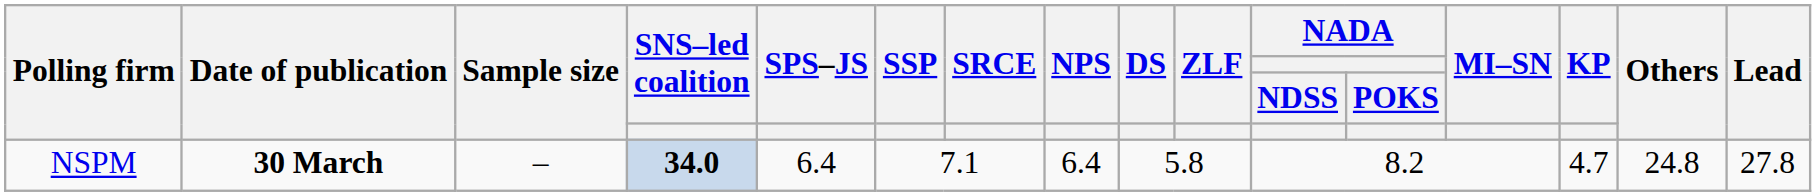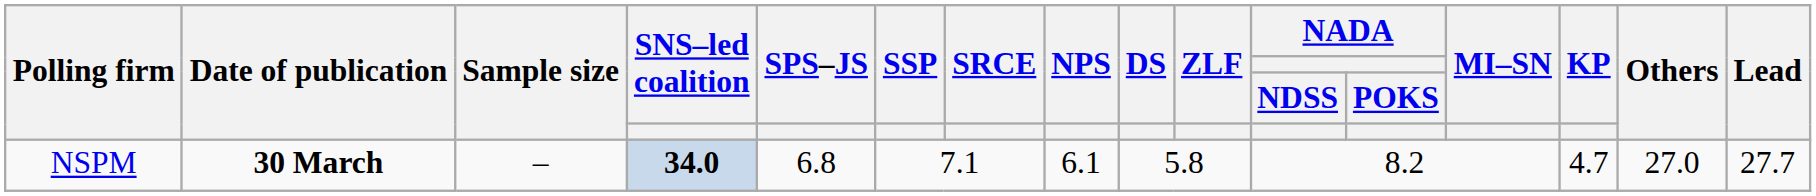(816, 164) 6.4 -> (816, 164) 6.8
(1081, 164) 6.4 -> (1081, 164) 6.1
(1672, 164) 24.8 -> (1672, 164) 27.0
(1768, 164) 27.8 -> (1768, 164) 27.7
